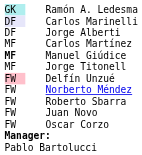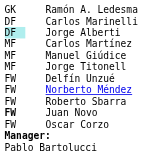(10, 10) paleturquoise background -> (10, 10) no background
(10, 21) lavender background -> (10, 21) no background
(10, 33) no background -> (10, 33) paleturquoise background
(10, 56) bold -> (10, 56) normal
(10, 79) pink background -> (10, 79) no background
(10, 113) normal -> (10, 113) bold
